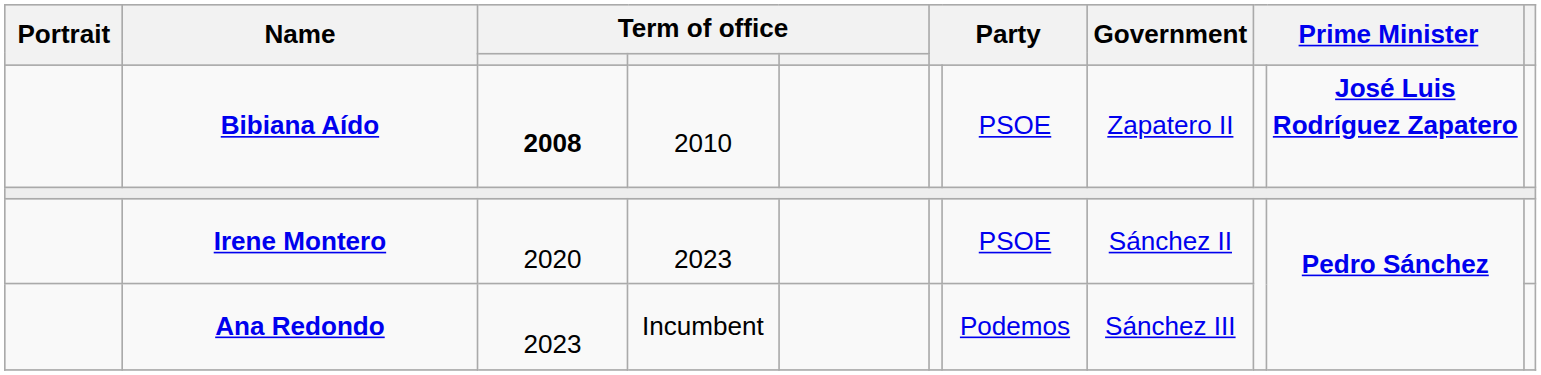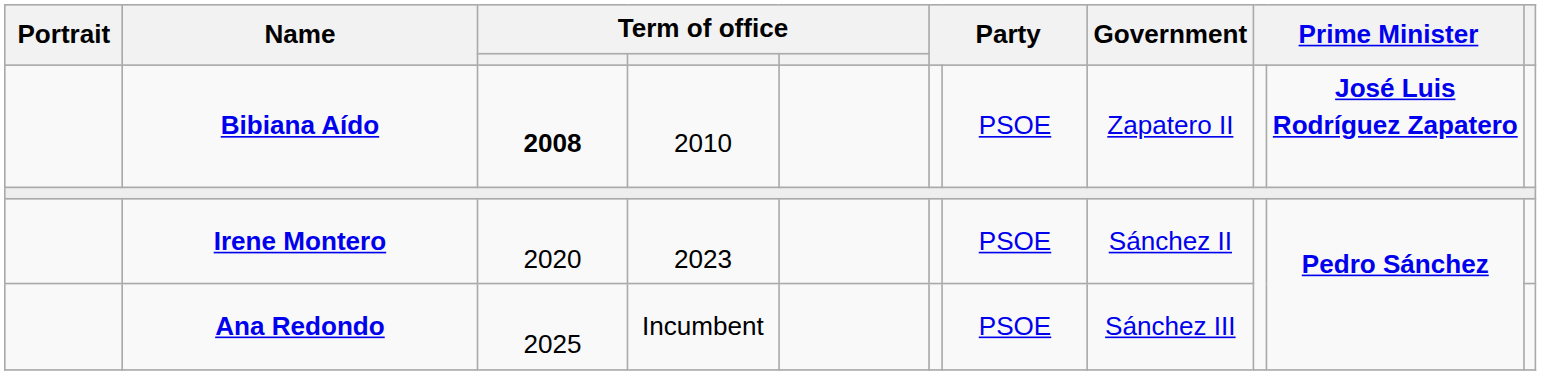(552, 344) 2023 -> (552, 344) 2025
(1015, 325) Podemos -> (1015, 325) PSOE
